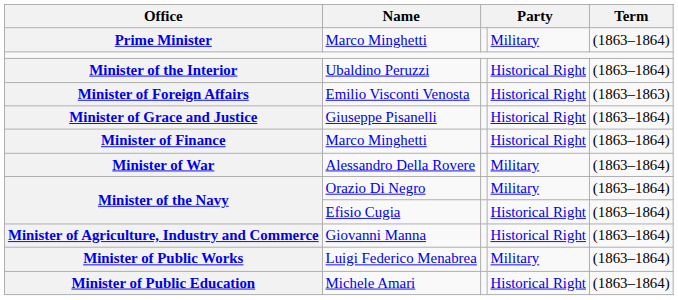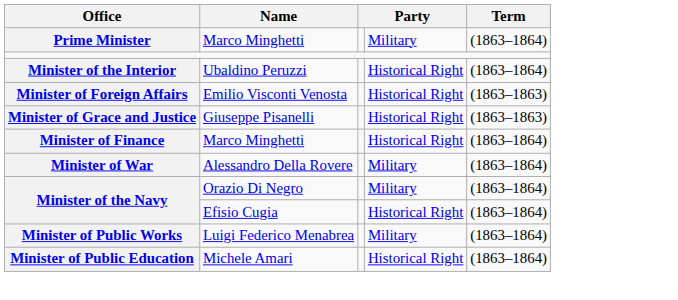(631, 117) (1863–1864) -> (509, 117) (1863–1863)
- row: (163, 235)
